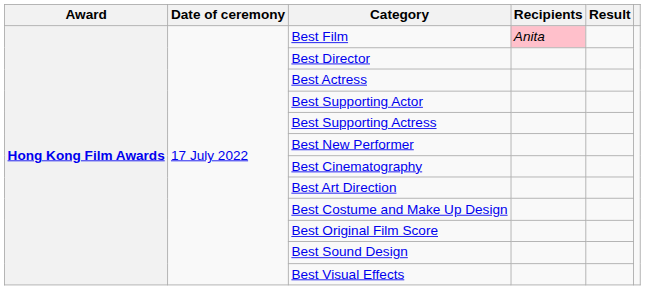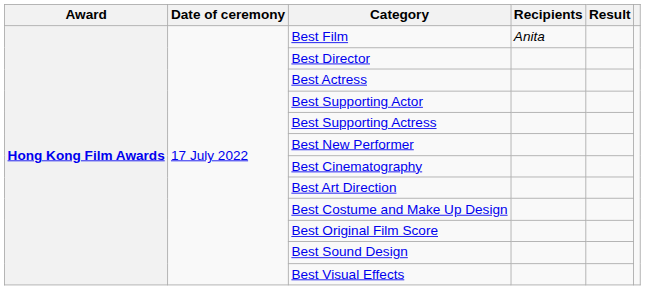(529, 36) pink background -> (529, 36) no background
